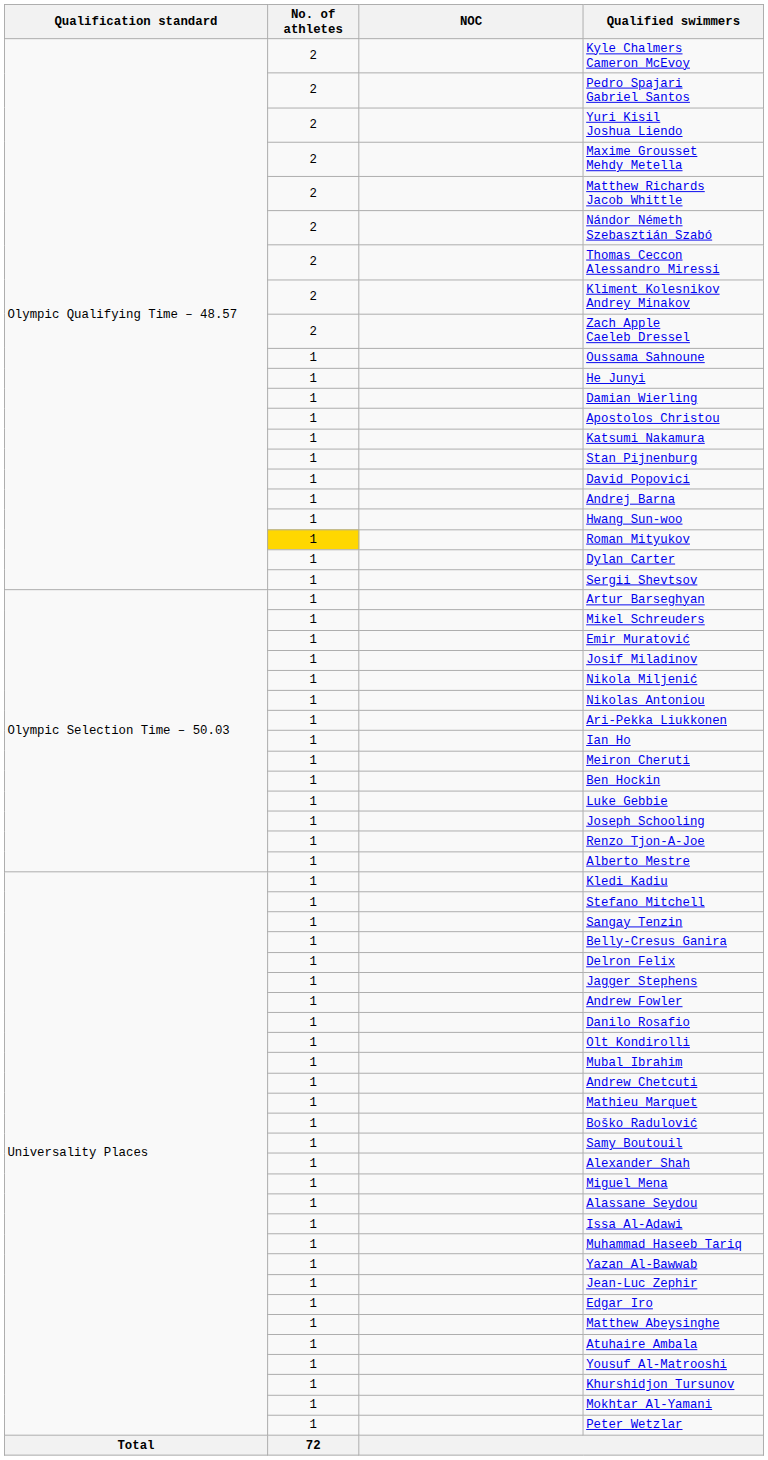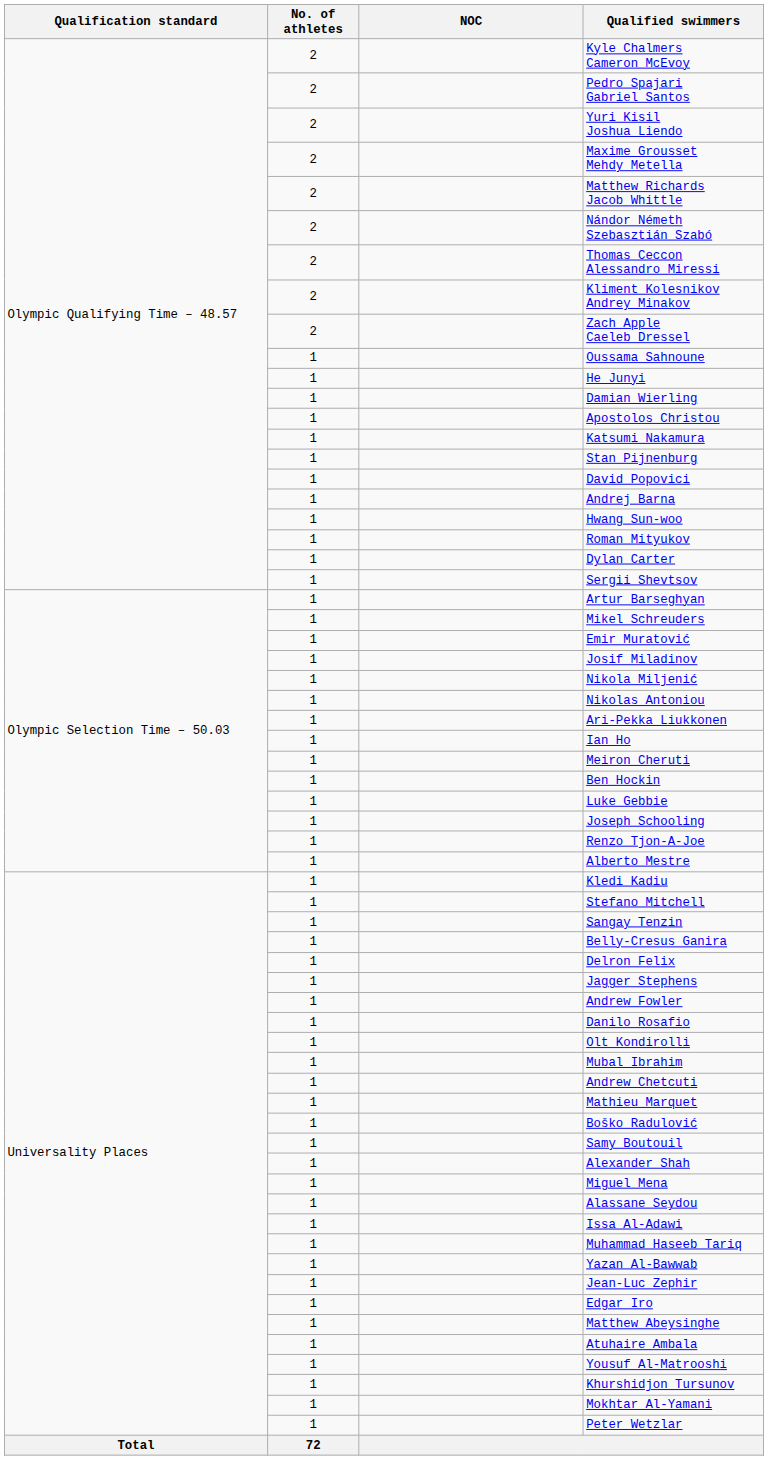(313, 539) gold background -> (313, 539) no background
